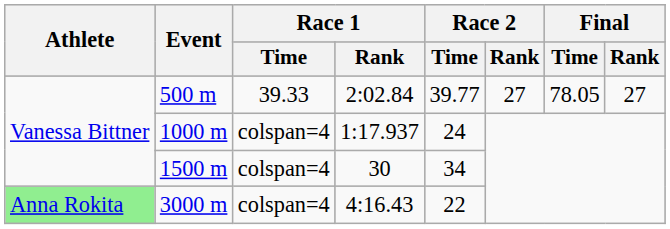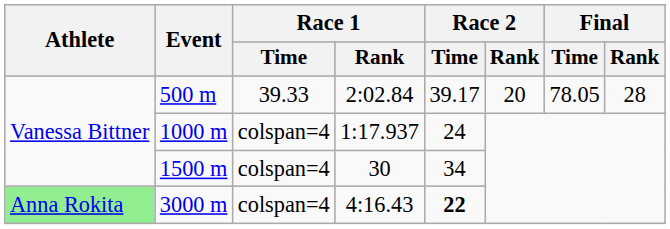(454, 94) 39.77 -> (454, 94) 39.17
(515, 94) 27 -> (515, 94) 20
(635, 94) 27 -> (635, 94) 28
(454, 205) normal -> (454, 205) bold
